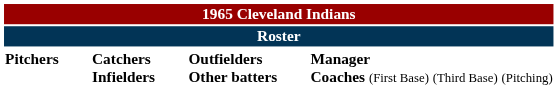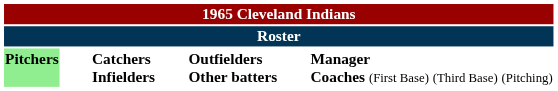(32, 58) no background -> (32, 58) lightgreen background
